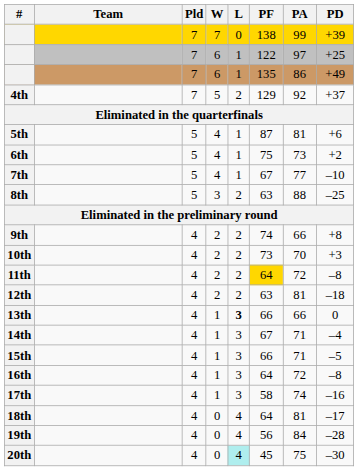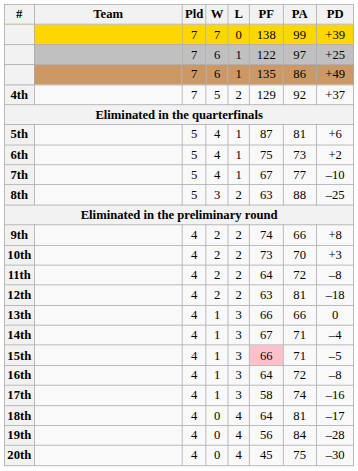(266, 275) gold background -> (266, 275) no background
(239, 315) bold -> (239, 315) normal
(266, 355) no background -> (266, 355) pink background
(239, 455) paleturquoise background -> (239, 455) no background
